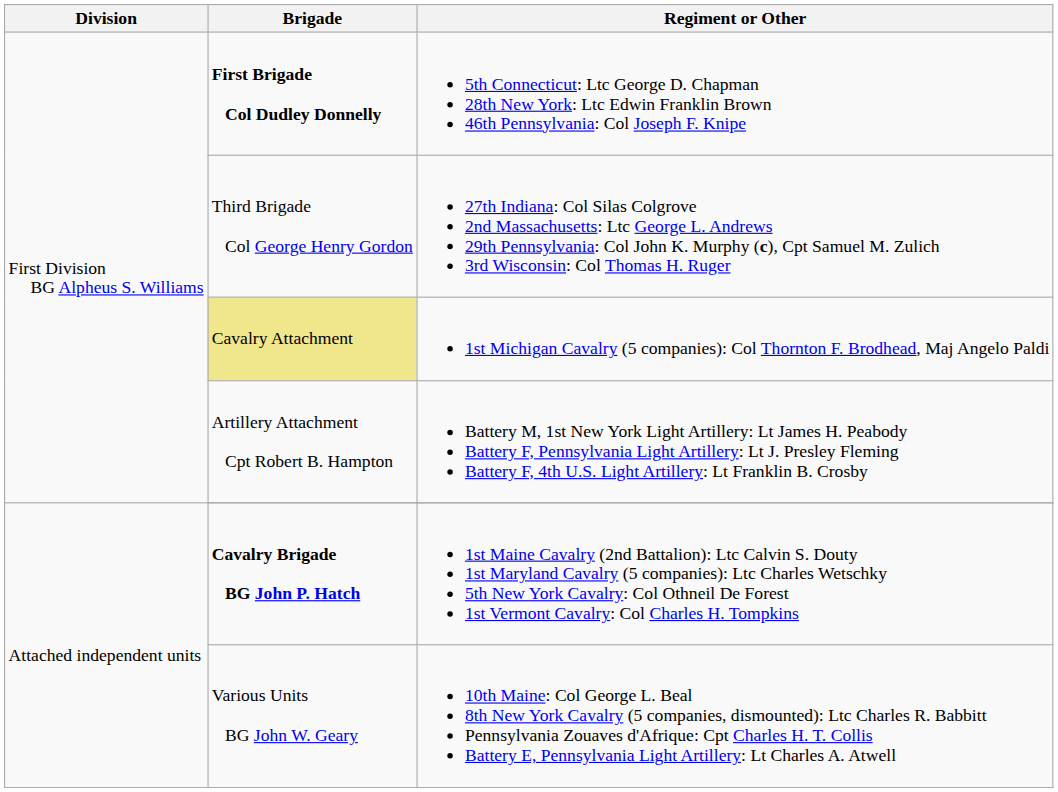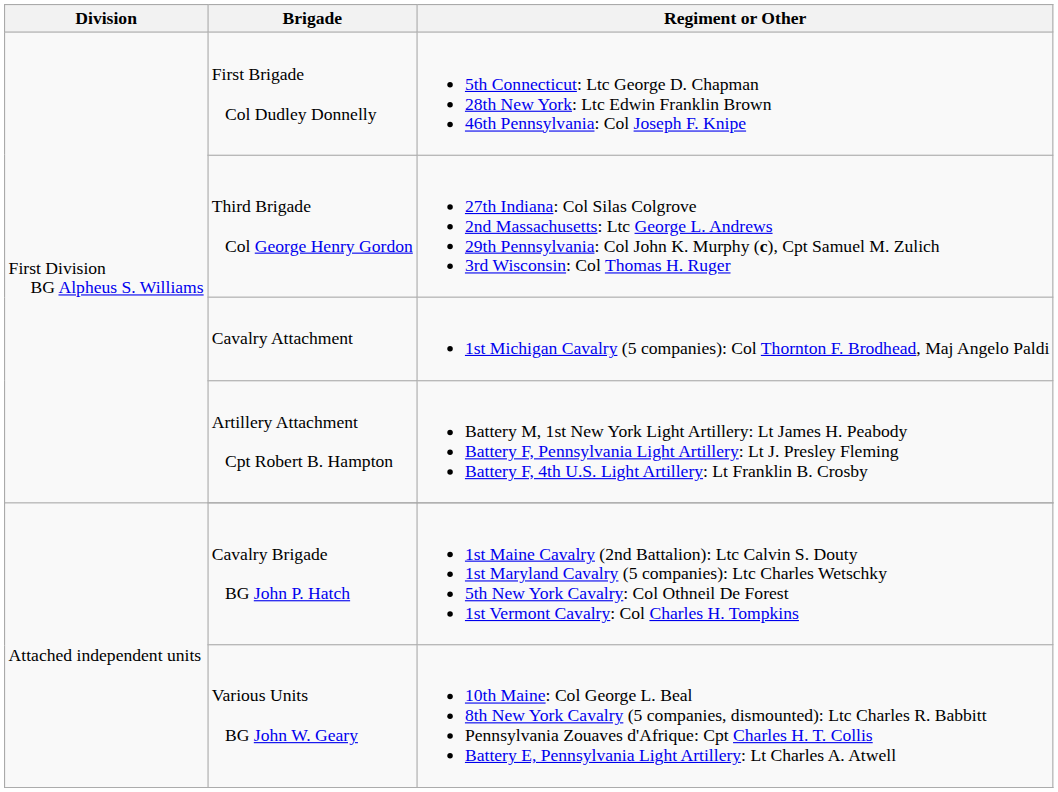(297, 93) bold -> (294, 93) normal
(282, 338) khaki background -> (282, 338) no background
(286, 573) bold -> (281, 573) normal
